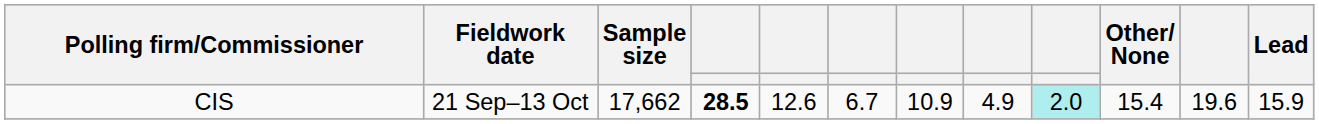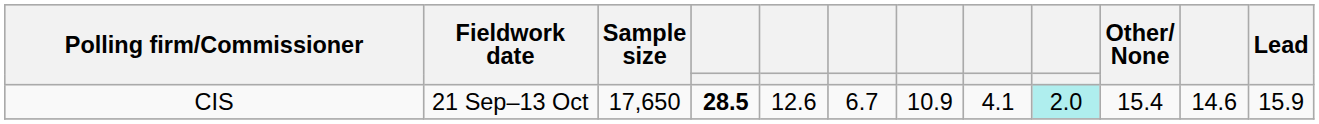(645, 102) 17,662 -> (645, 102) 17,650
(998, 102) 4.9 -> (998, 102) 4.1
(1214, 102) 19.6 -> (1214, 102) 14.6
